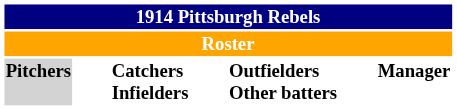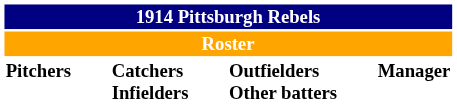(38, 70) lightgrey background -> (38, 70) no background
